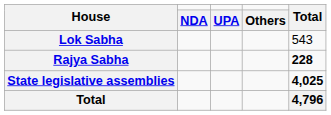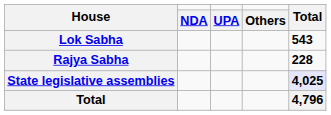(302, 40) normal -> (302, 40) bold
(308, 80) no background -> (308, 80) lavender background
